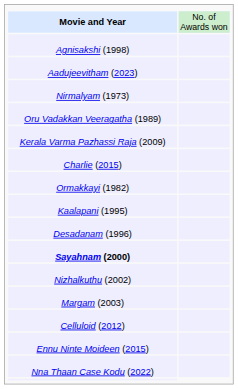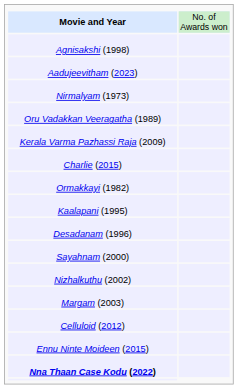(93, 257) bold -> (93, 257) normal
(93, 372) normal -> (93, 372) bold
